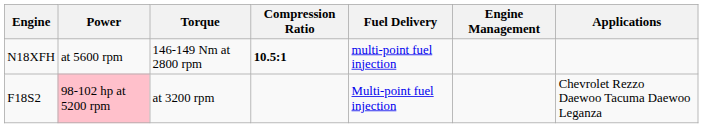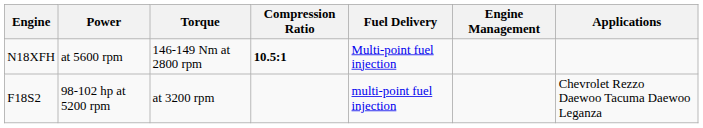(392, 56) multi-point fuel injection -> (393, 56) Multi-point fuel injection
(93, 98) pink background -> (93, 98) no background
(393, 98) Multi-point fuel injection -> (392, 98) multi-point fuel injection
